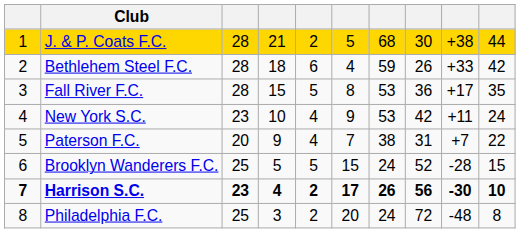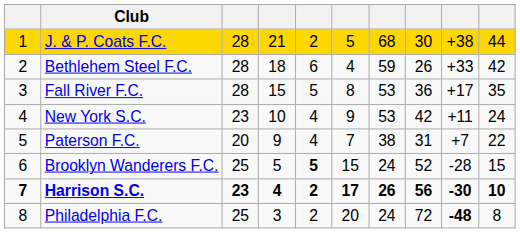(314, 166) normal -> (314, 166) bold
(460, 215) normal -> (460, 215) bold
